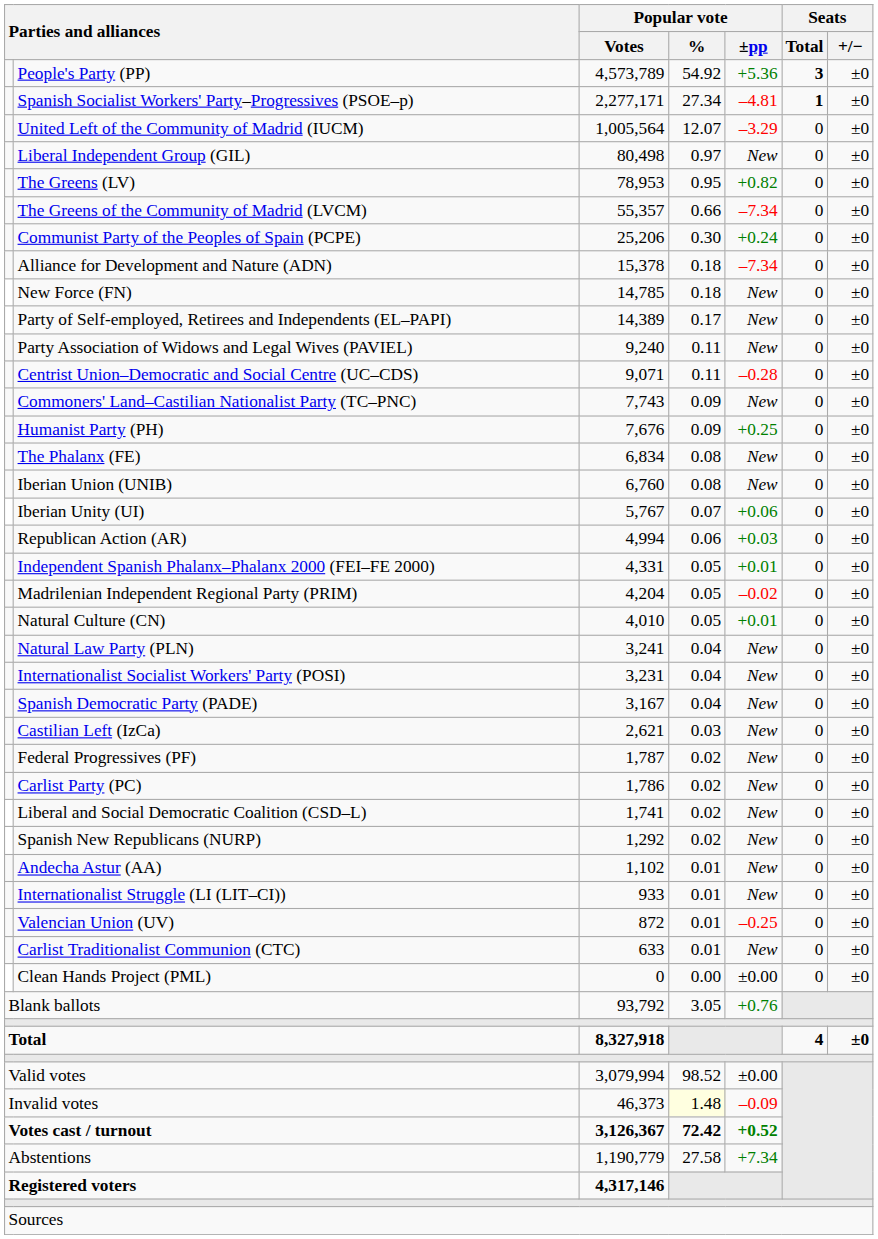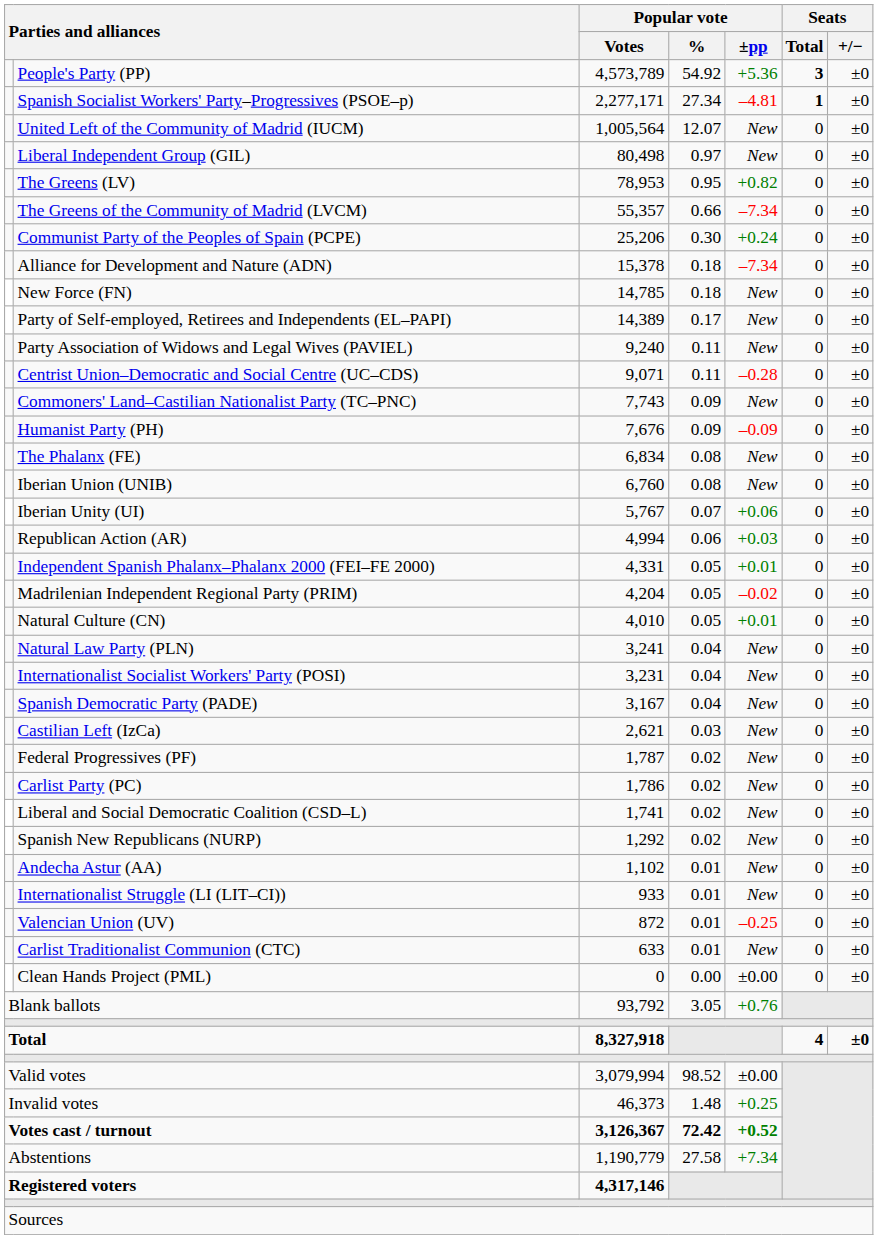(758, 127) –3.29 -> (762, 127) New
(758, 429) +0.25 -> (758, 429) –0.09
(706, 1102) lightyellow background -> (706, 1102) no background
(758, 1102) –0.09 -> (758, 1102) +0.25
